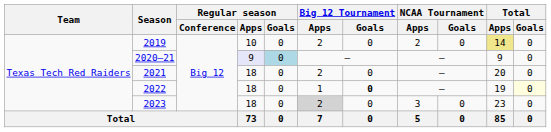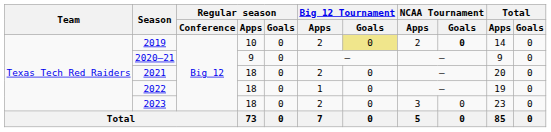(370, 42) no background -> (370, 42) khaki background
(462, 42) normal -> (462, 42) bold
(500, 42) khaki background -> (500, 42) no background
(251, 58) lavender background -> (251, 58) no background
(281, 58) lightblue background -> (281, 58) no background
(370, 88) bold -> (370, 88) normal
(530, 88) lightyellow background -> (530, 88) no background
(320, 104) lightgrey background -> (320, 104) no background
